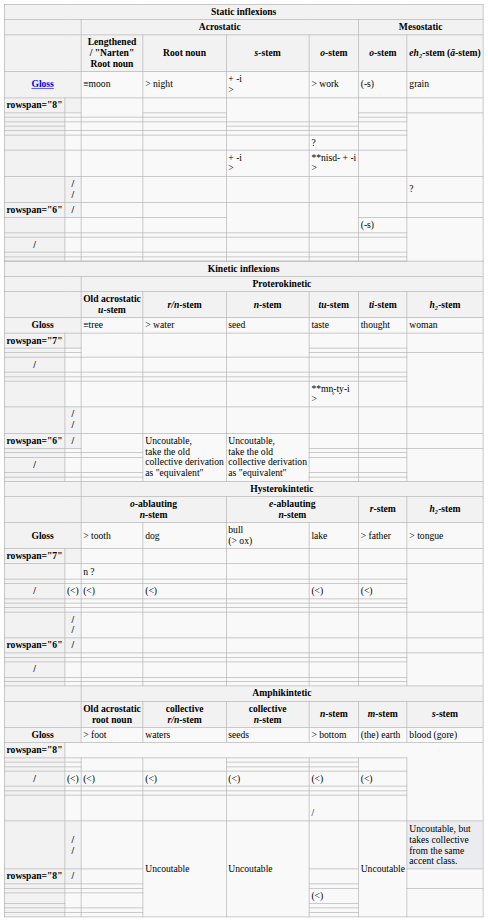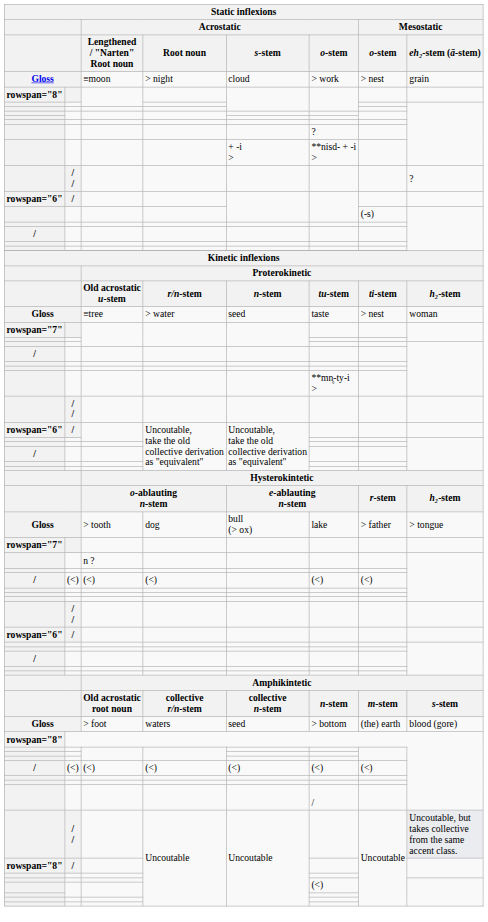(235, 84) + -i > -> (239, 79) cloud
(367, 84) (-s) -> (372, 79) > nest
(375, 325) thought -> (372, 314) > nest
(239, 735) seeds -> (237, 724) seed
